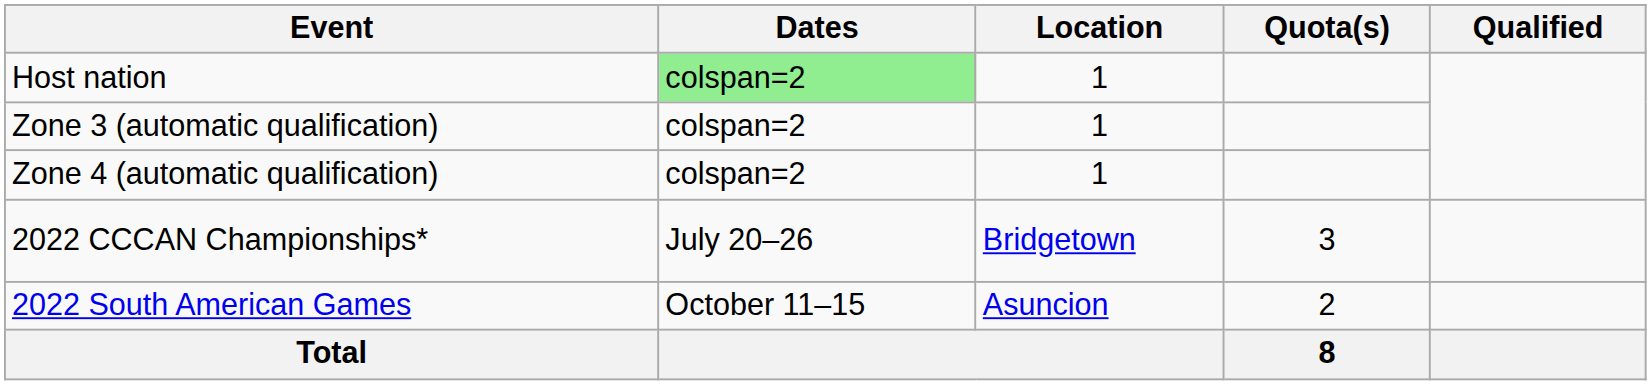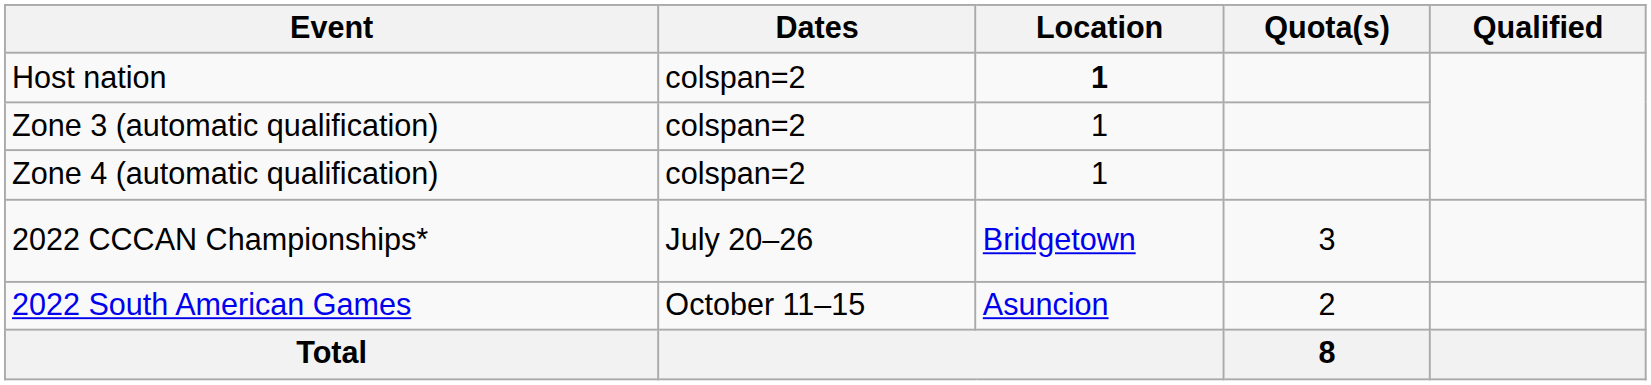(735, 77) lightgreen background -> (735, 77) no background
(1100, 77) normal -> (1100, 77) bold
